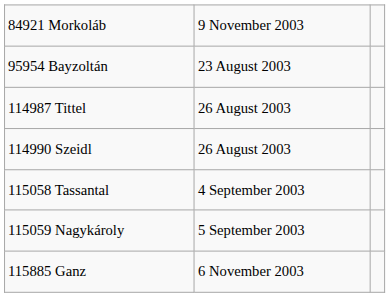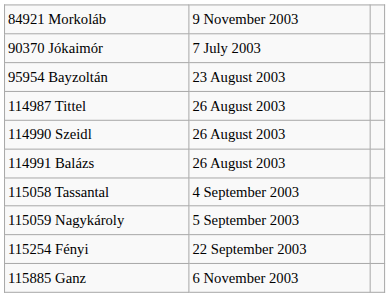+ row: (55, 48)
+ row: (51, 163)
+ row: (48, 249)
